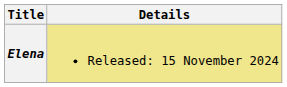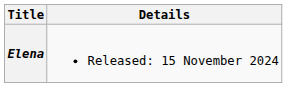(164, 61) khaki background -> (164, 61) no background
